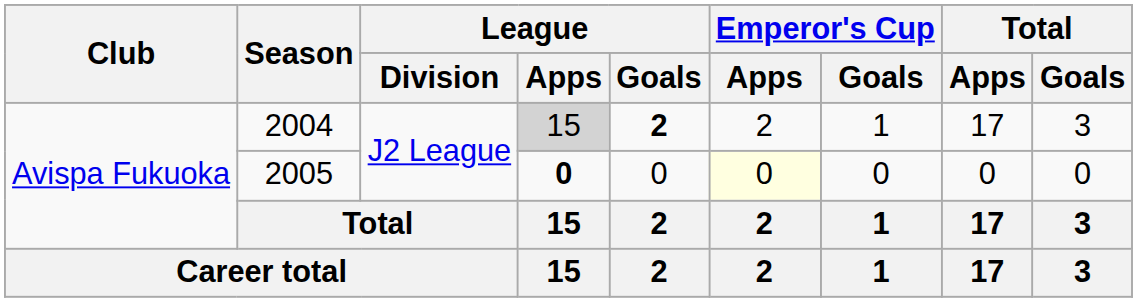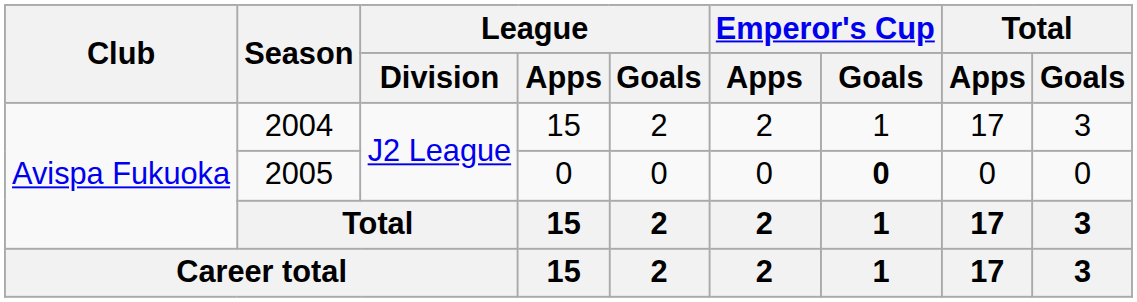(564, 126) lightgrey background -> (564, 126) no background
(659, 126) bold -> (659, 126) normal
(564, 175) bold -> (564, 175) normal
(764, 175) lightyellow background -> (764, 175) no background
(881, 175) normal -> (881, 175) bold
